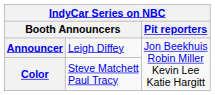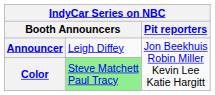(103, 74) no background -> (103, 74) lightgreen background
